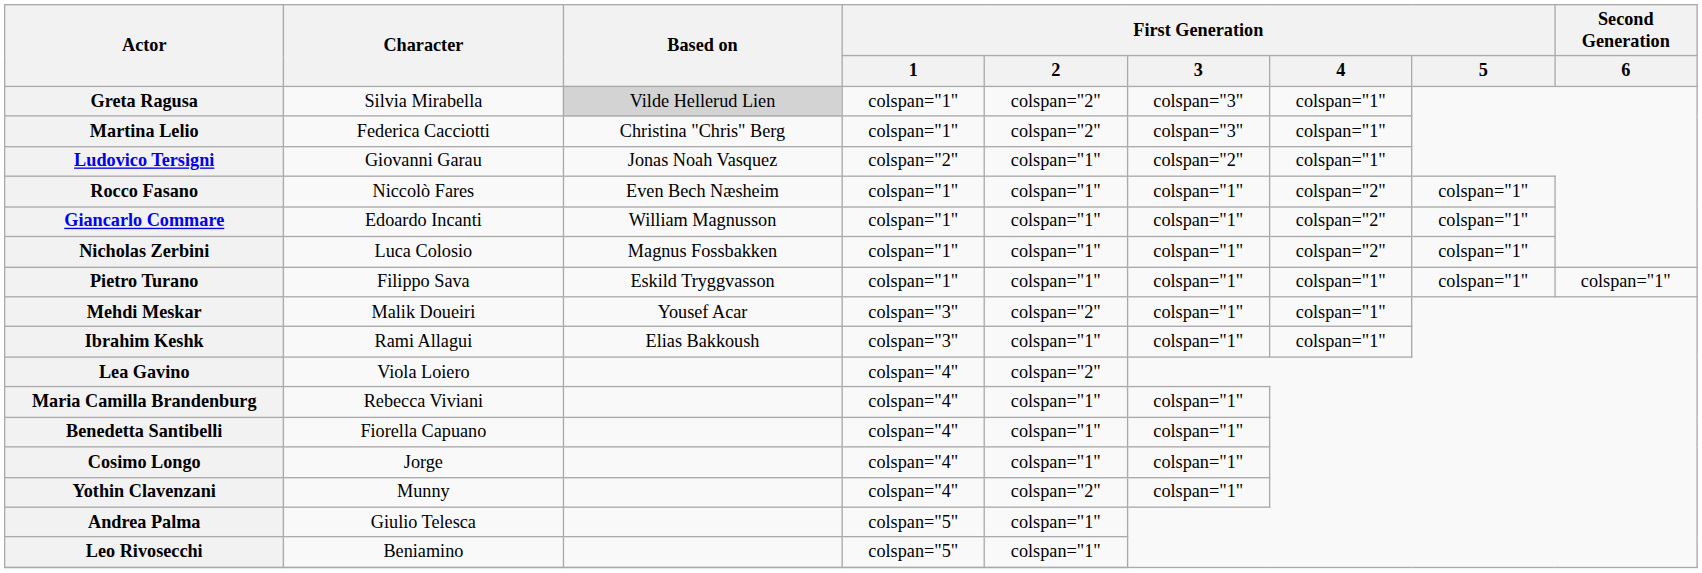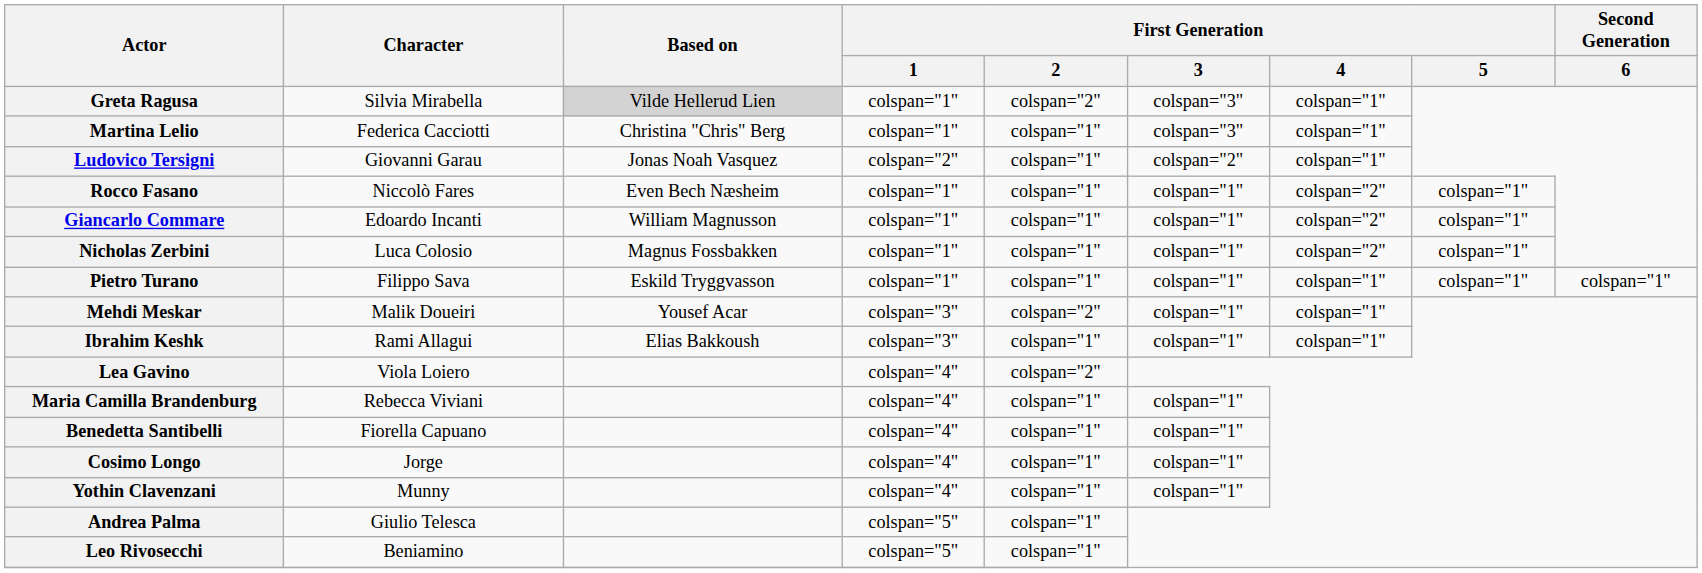(1056, 130) colspan="2" -> (1056, 130) colspan="1"
(1056, 491) colspan="2" -> (1056, 491) colspan="1"
